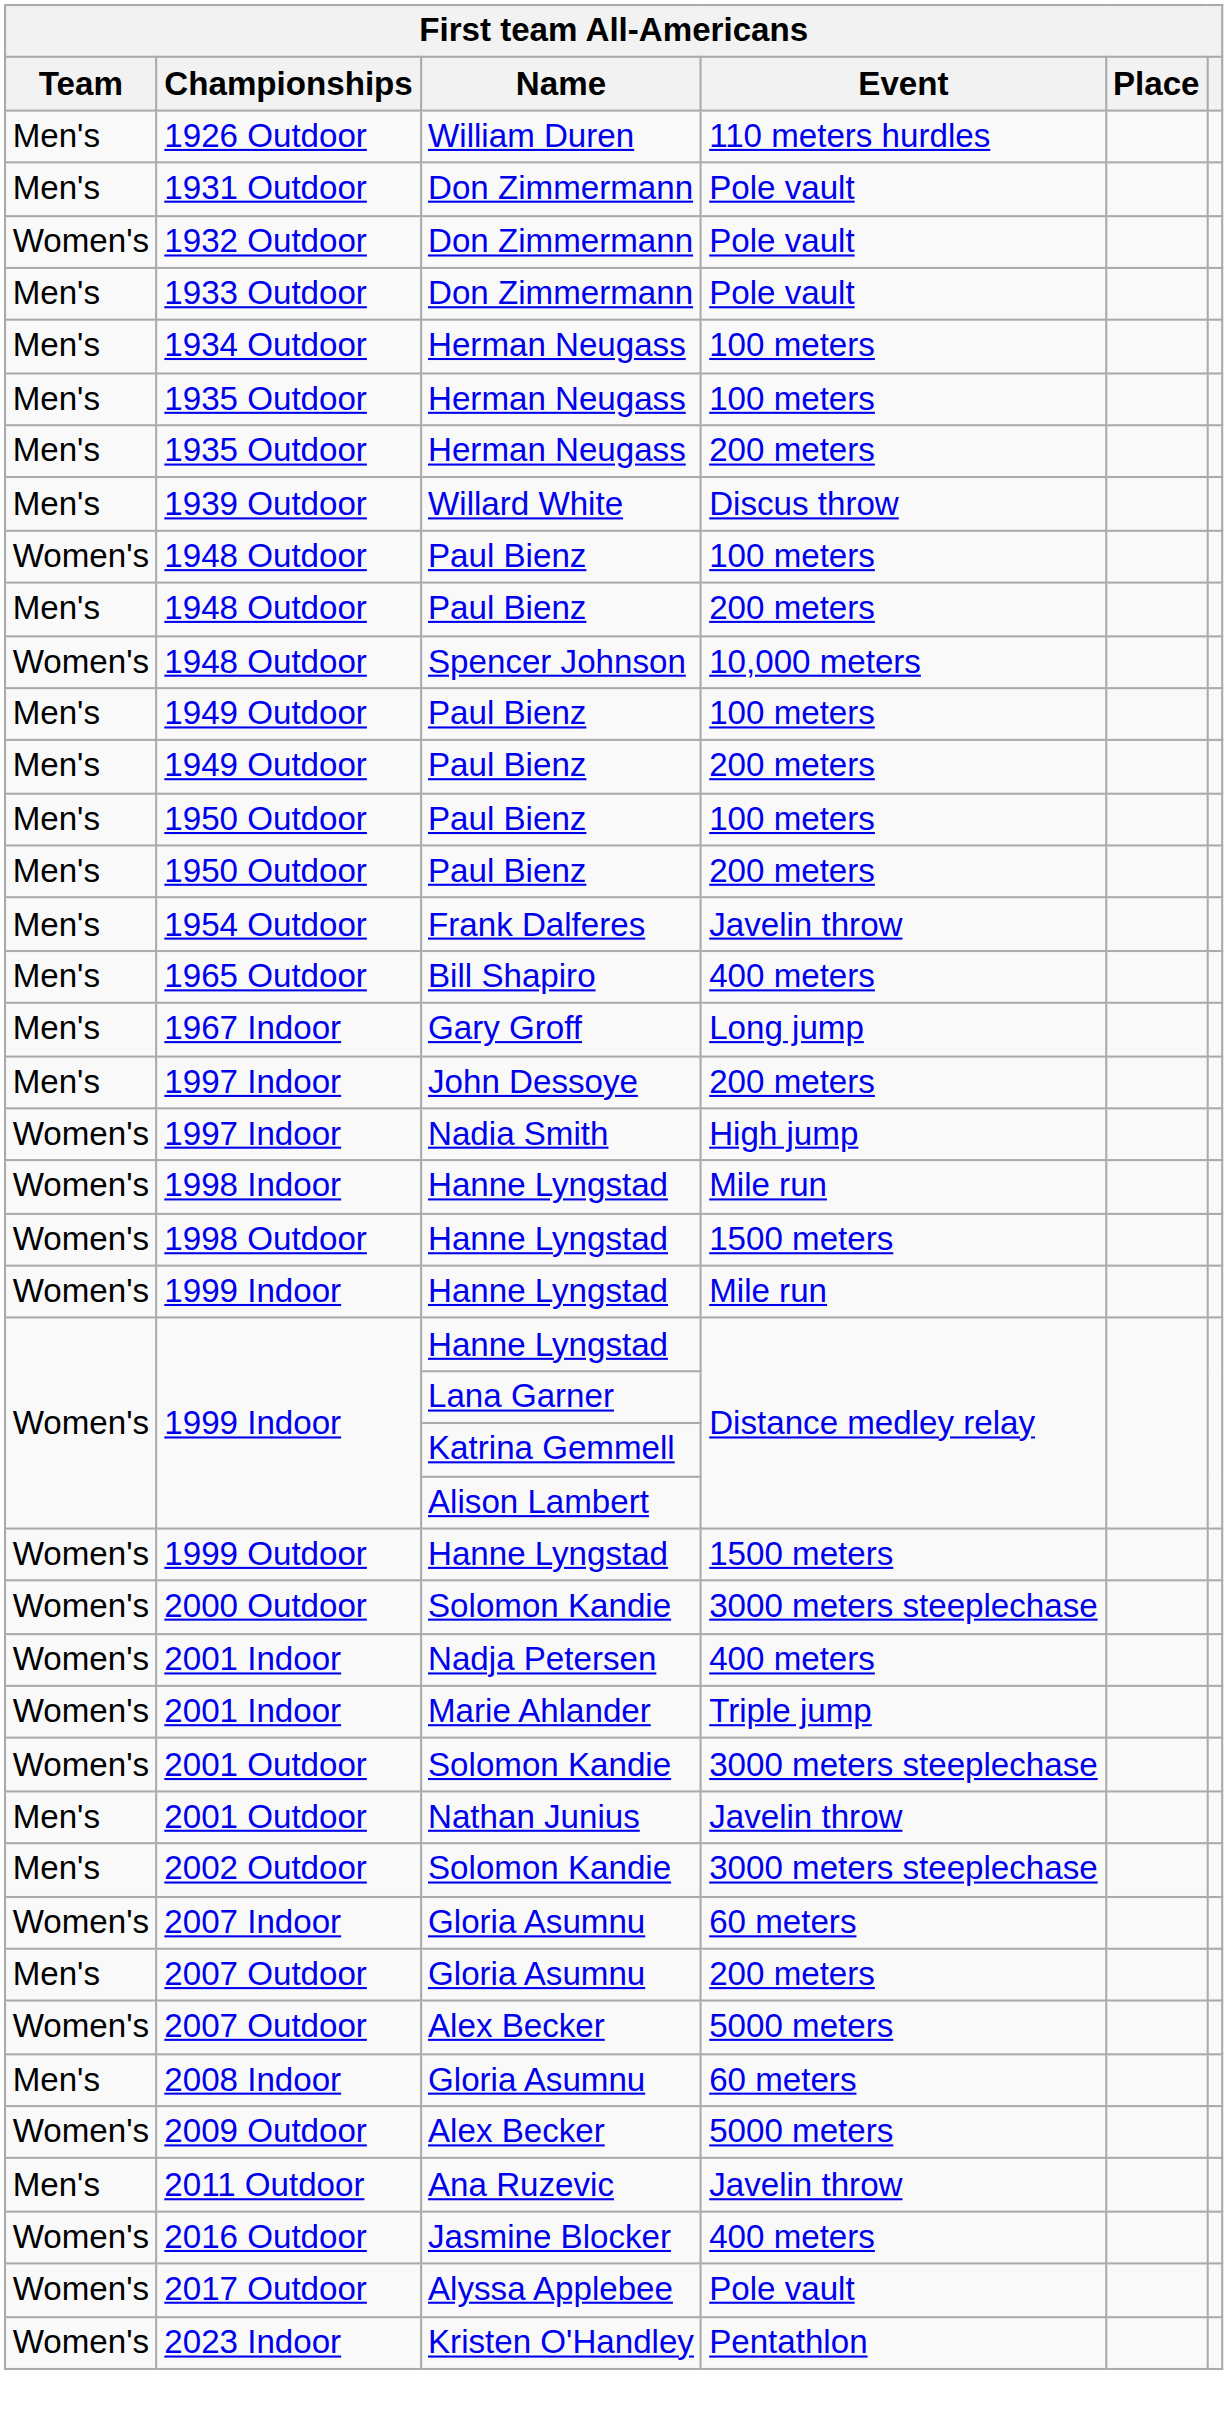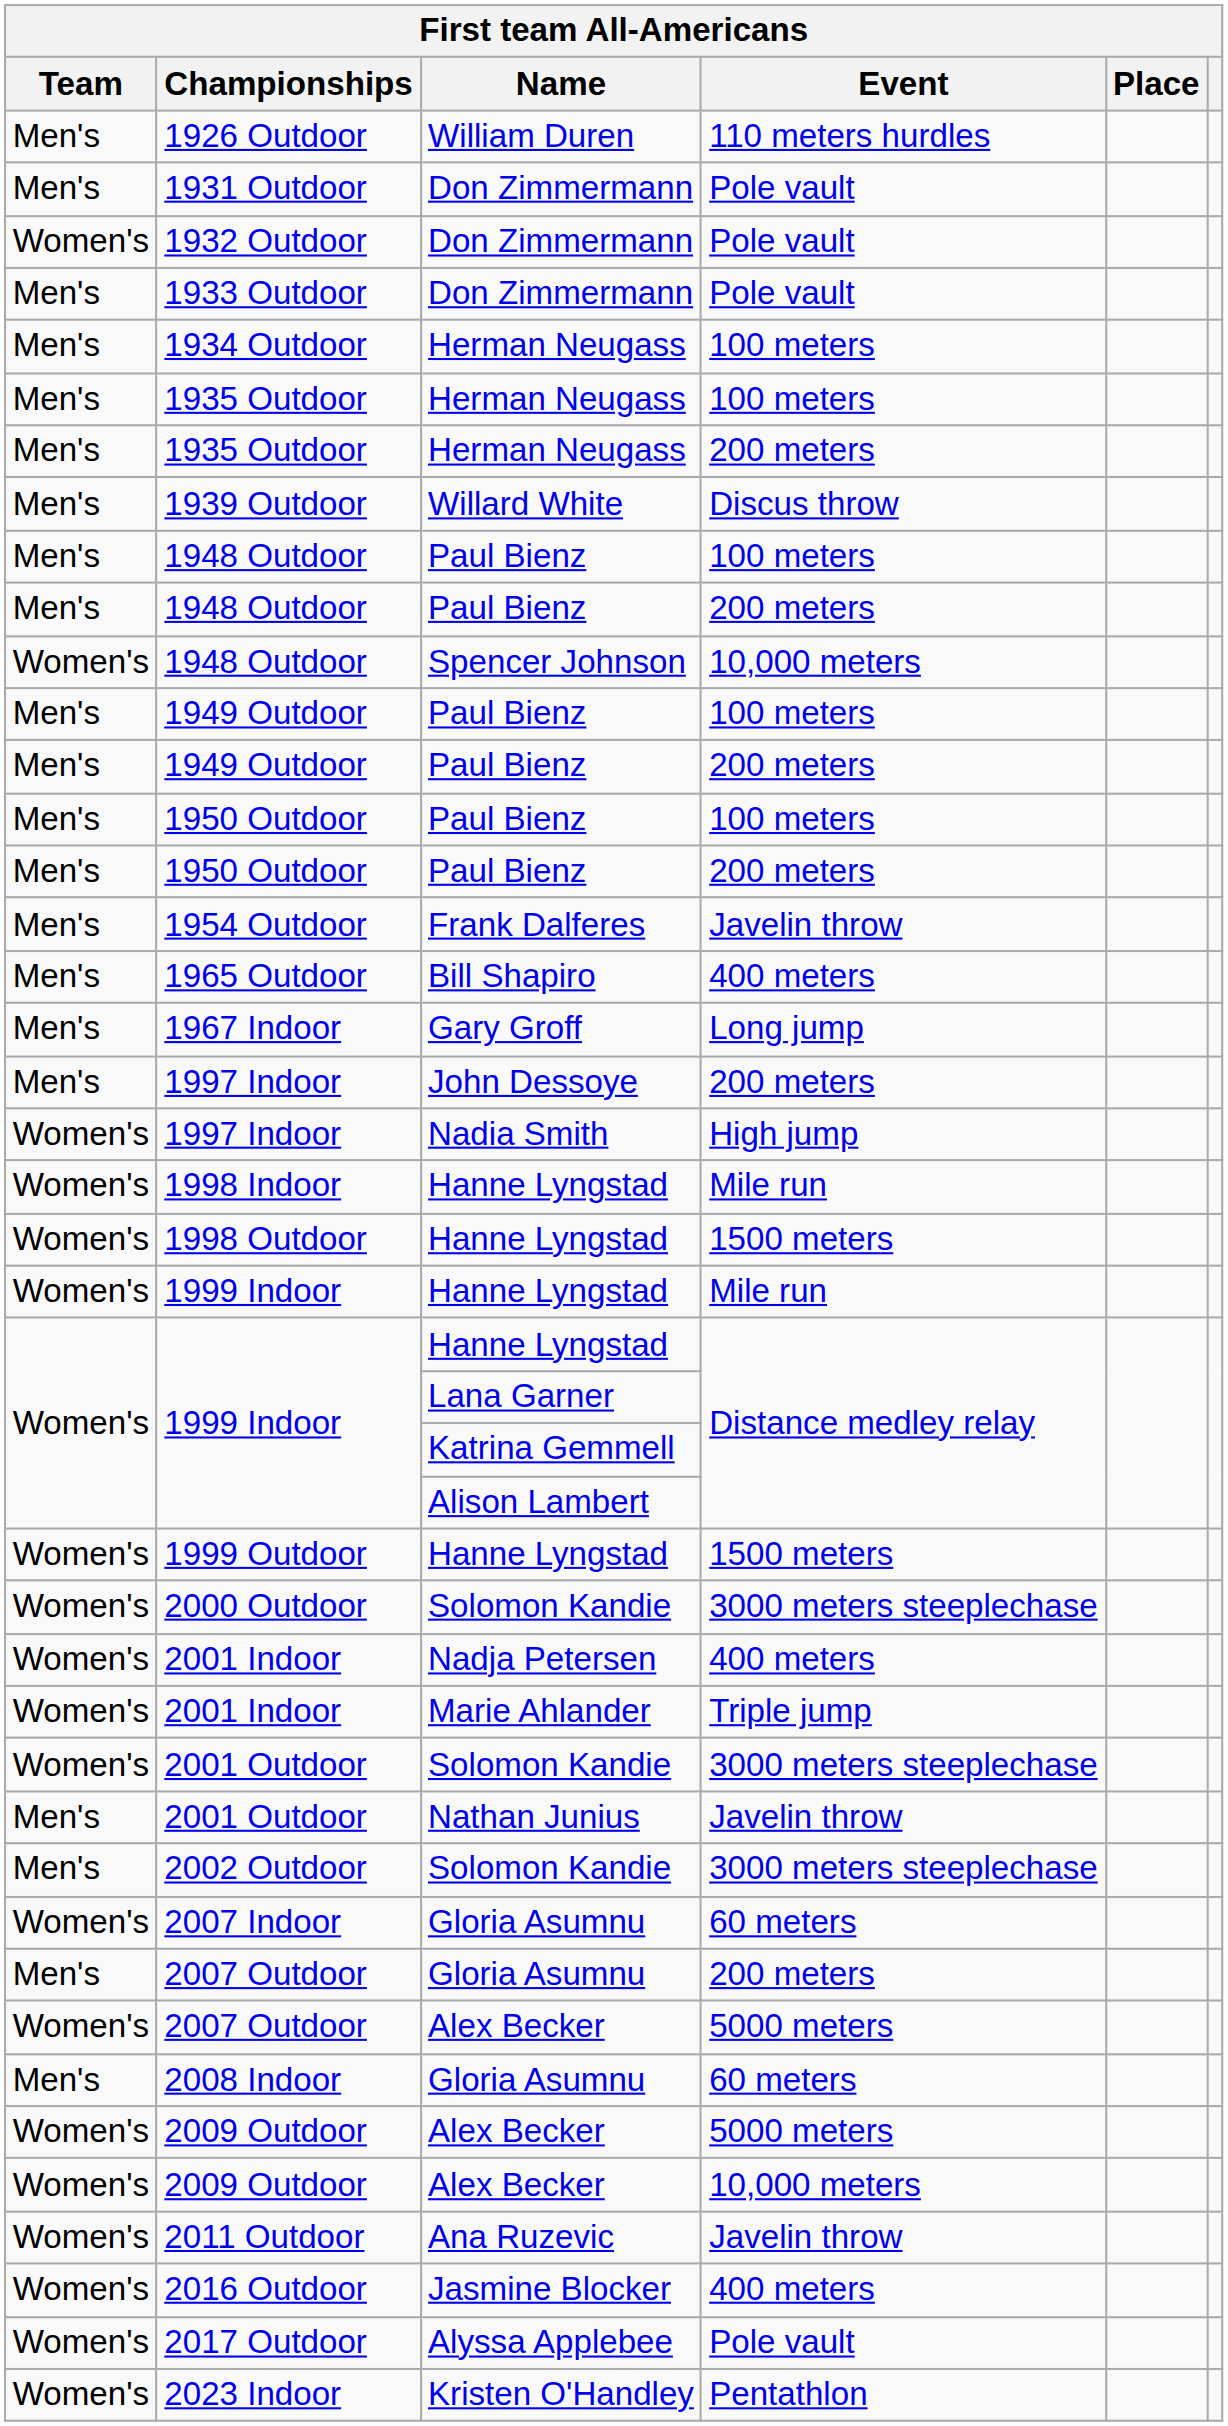(81, 556) Women's -> (56, 556) Men's
+ row: (266, 2184)
(56, 2184) Men's -> (81, 2236) Women's
